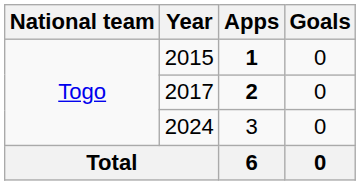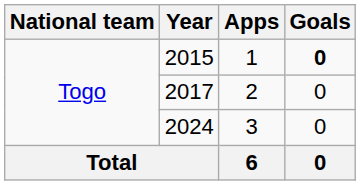(252, 57) bold -> (252, 57) normal
(320, 57) normal -> (320, 57) bold
(252, 92) bold -> (252, 92) normal
